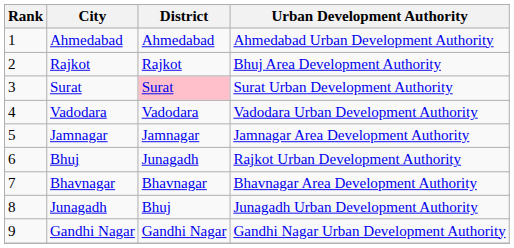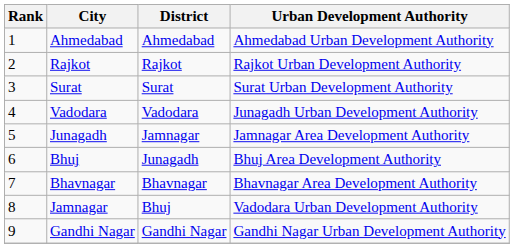(337, 64) Bhuj Area Development Authority -> (347, 64) Rajkot Urban Development Authority
(158, 87) pink background -> (158, 87) no background
(356, 111) Vadodara Urban Development Authority -> (356, 111) Junagadh Urban Development Authority
(79, 135) Jamnagar -> (78, 135) Junagadh
(347, 159) Rajkot Urban Development Authority -> (337, 159) Bhuj Area Development Authority
(78, 207) Junagadh -> (79, 207) Jamnagar
(356, 207) Junagadh Urban Development Authority -> (356, 207) Vadodara Urban Development Authority
